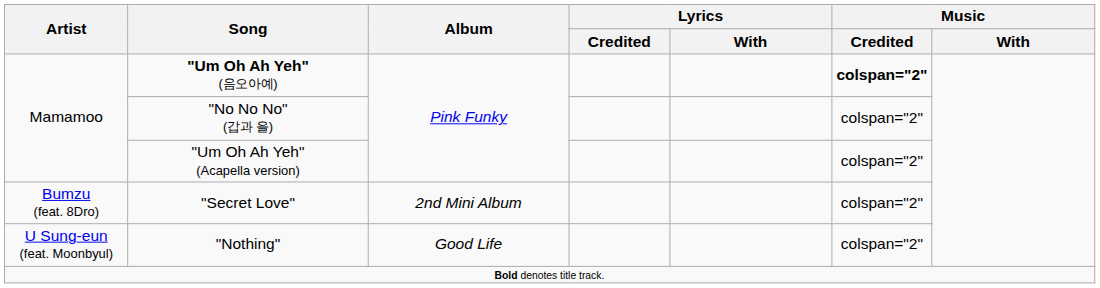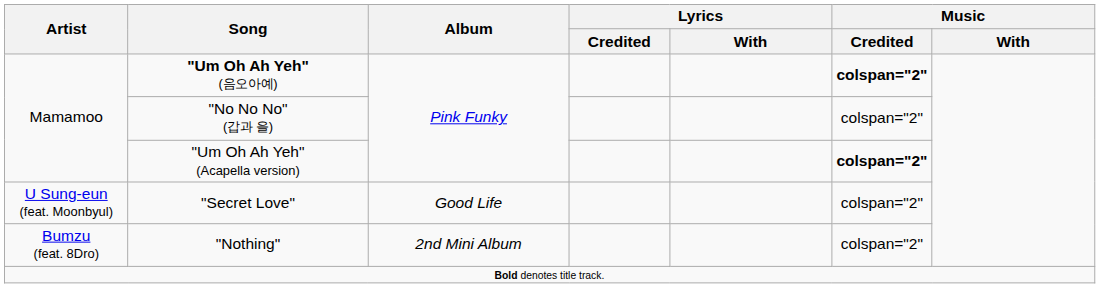(882, 160) normal -> (882, 160) bold
(66, 202) Bumzu (feat. 8Dro) -> (66, 202) U Sung-eun (feat. Moonbyul)
(469, 202) 2nd Mini Album -> (469, 202) Good Life
(66, 244) U Sung-eun (feat. Moonbyul) -> (66, 244) Bumzu (feat. 8Dro)
(469, 244) Good Life -> (469, 244) 2nd Mini Album
